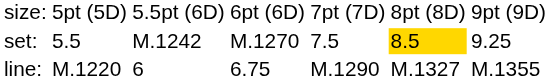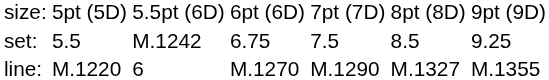(265, 41) M.1270 -> (250, 41) 6.75
(405, 41) gold background -> (405, 41) no background
(250, 69) 6.75 -> (265, 69) M.1270
